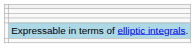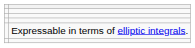(100, 30) lightblue background -> (100, 30) no background
